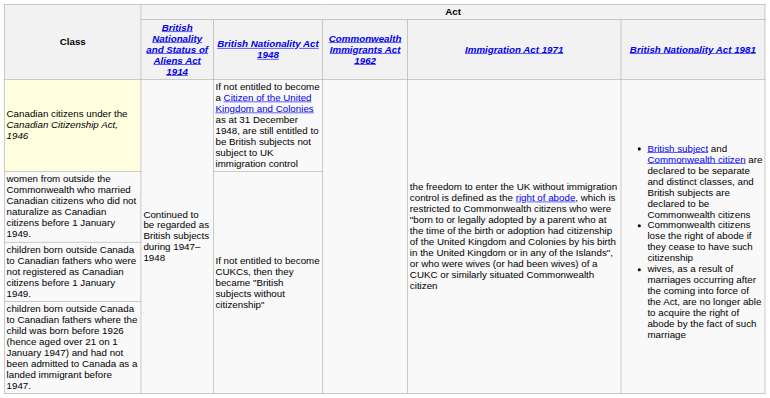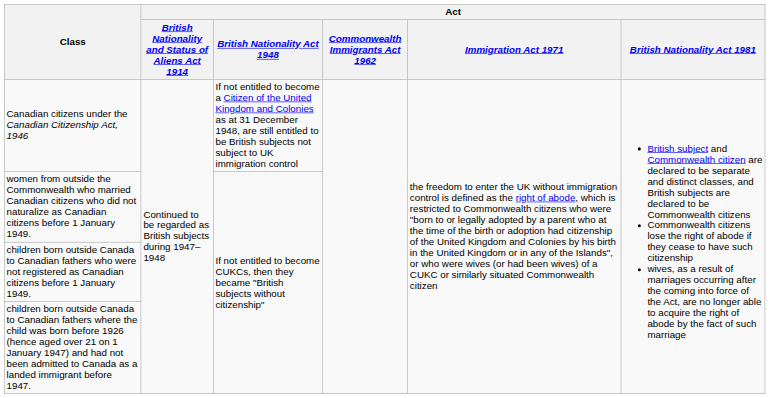(67, 125) lightyellow background -> (67, 125) no background
